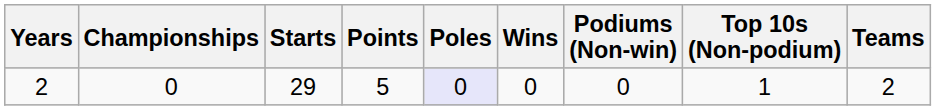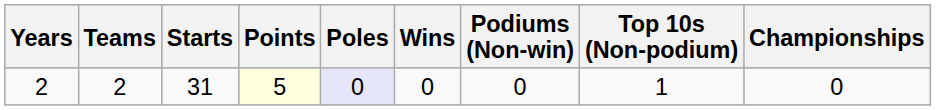columns swapped: (888, 37) <-> (171, 37)
(303, 87) 29 -> (200, 87) 31
(383, 87) no background -> (280, 87) lightyellow background
